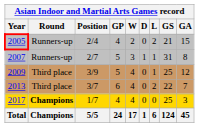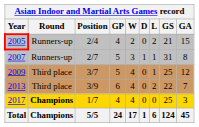(92, 72) 3/9 -> (92, 72) 3/7
(92, 87) 3/7 -> (92, 87) 3/9
